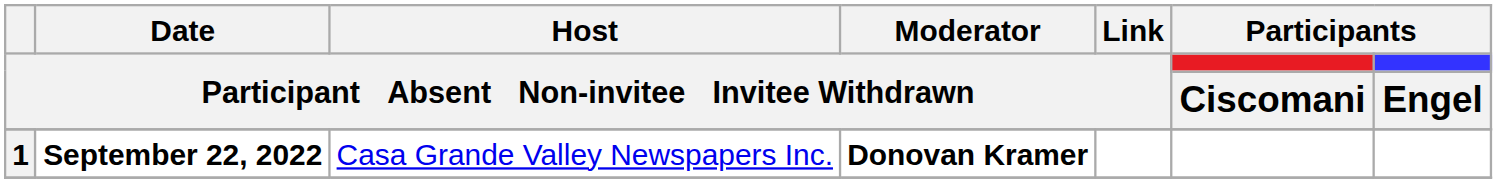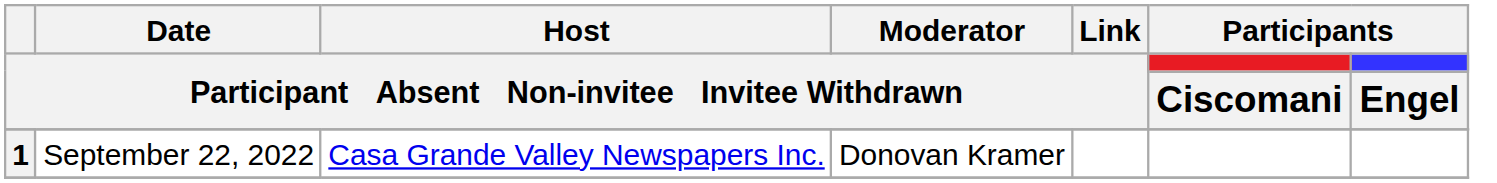(183, 154) bold -> (179, 154) normal
(968, 154) bold -> (952, 154) normal
